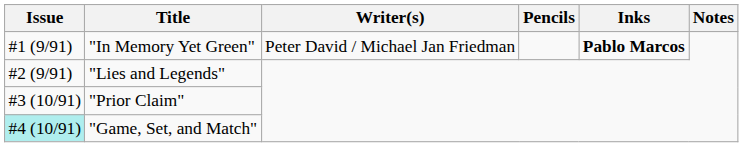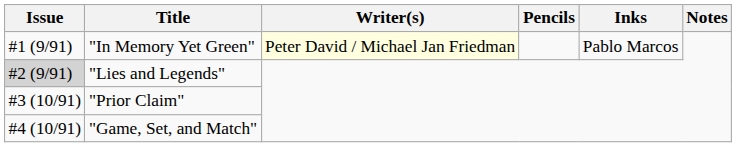(390, 45) no background -> (390, 45) lightyellow background
(634, 45) bold -> (631, 45) normal
(40, 73) no background -> (40, 73) lightgrey background
(45, 127) paleturquoise background -> (45, 127) no background
